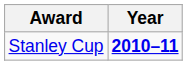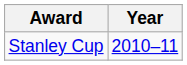(145, 45) bold -> (145, 45) normal
